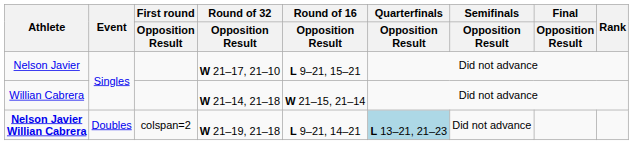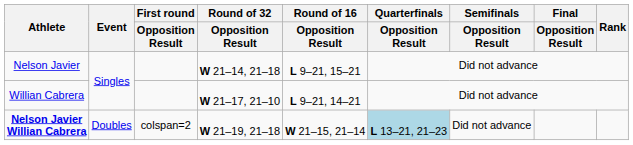(240, 72) W 21–17, 21–10 -> (240, 72) W 21–14, 21–18
(240, 102) W 21–14, 21–18 -> (240, 102) W 21–17, 21–10
(325, 102) W 21–15, 21–14 -> (325, 102) L 9–21, 14–21
(325, 131) L 9–21, 14–21 -> (325, 131) W 21–15, 21–14
